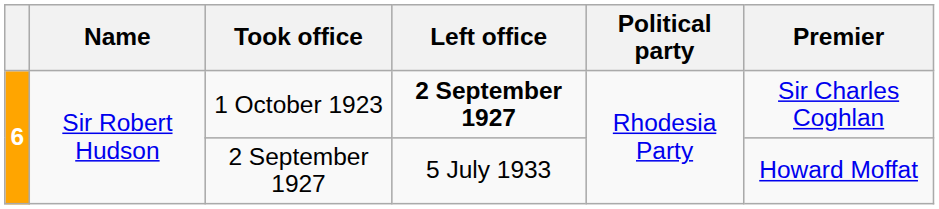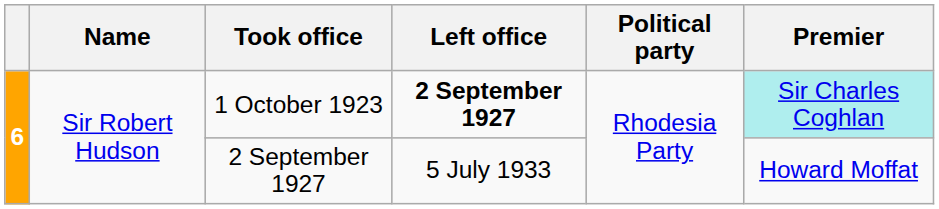(839, 104) no background -> (839, 104) paleturquoise background
